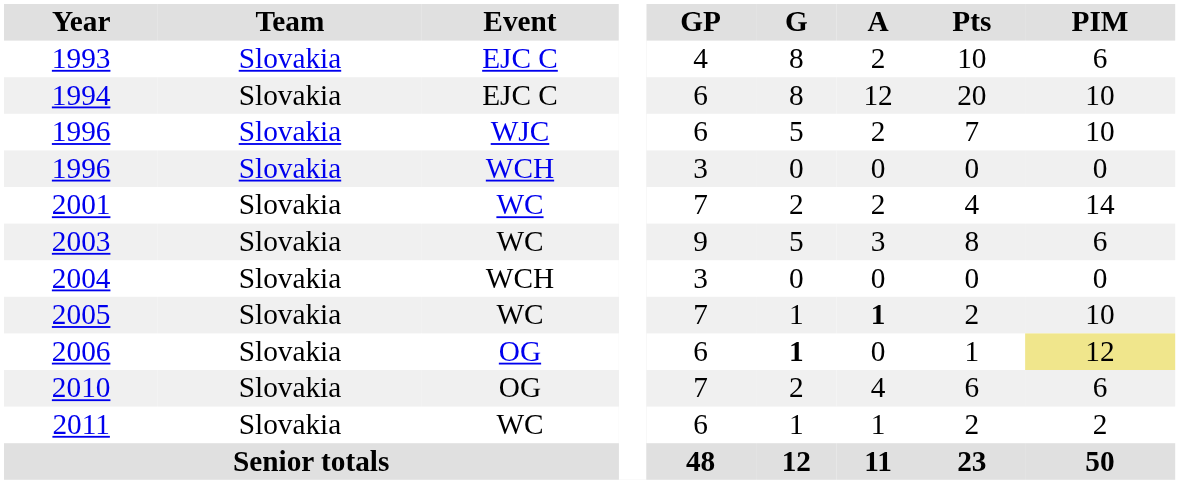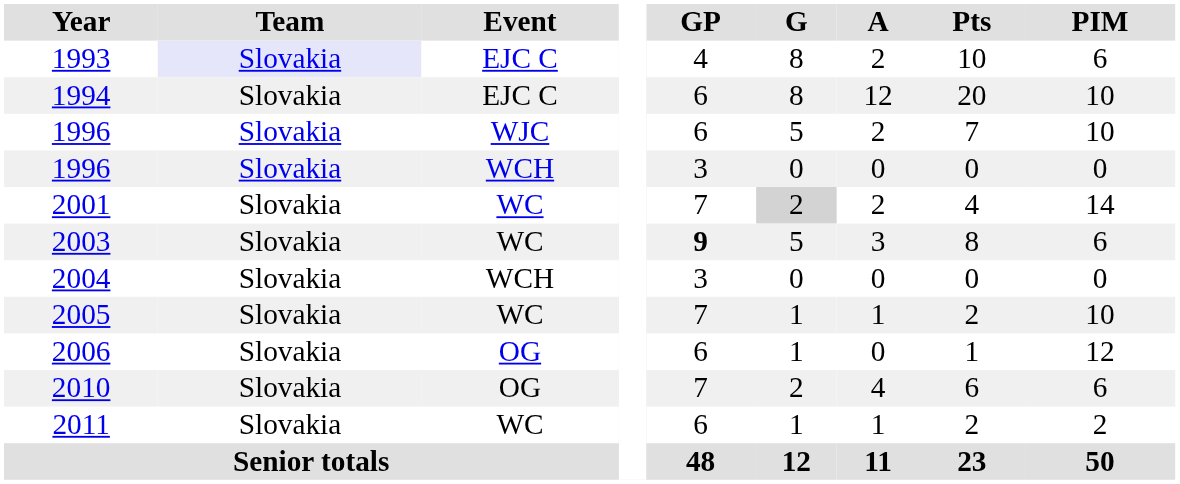(290, 58) no background -> (290, 58) lavender background
(796, 204) no background -> (796, 204) lightgrey background
(701, 241) normal -> (701, 241) bold
(878, 314) bold -> (878, 314) normal
(796, 351) bold -> (796, 351) normal
(1100, 351) khaki background -> (1100, 351) no background
